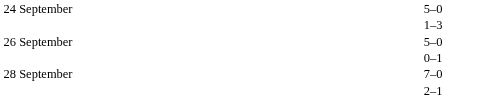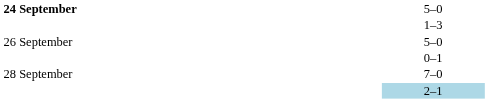(38, 9) normal -> (40, 9) bold
(433, 90) no background -> (433, 90) lightblue background
